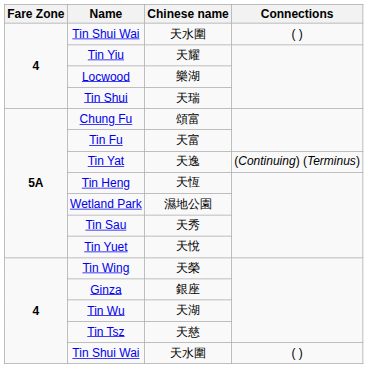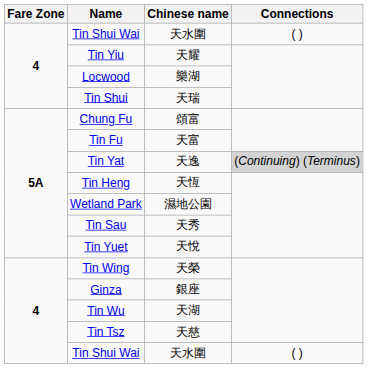(297, 161) no background -> (297, 161) lightgrey background
